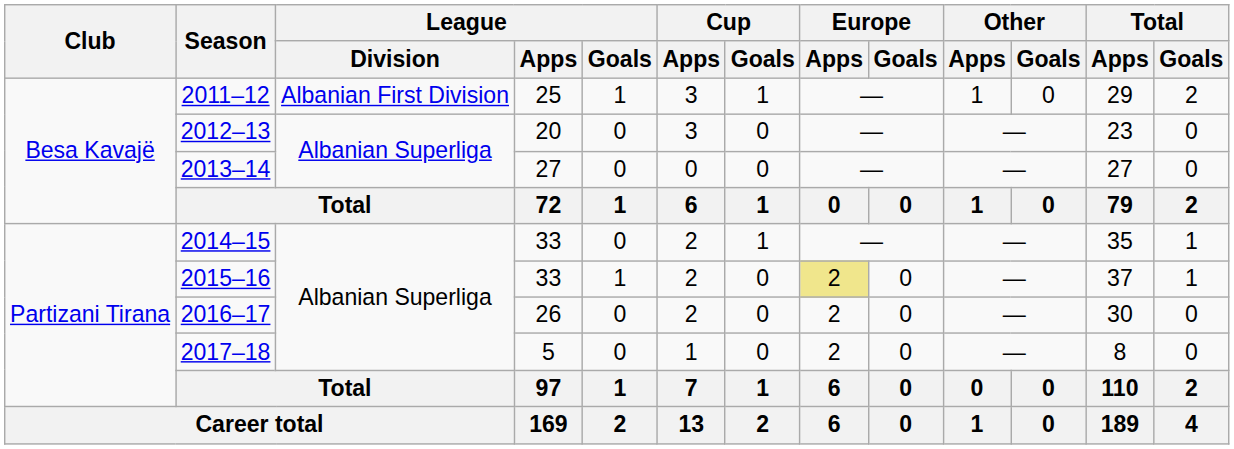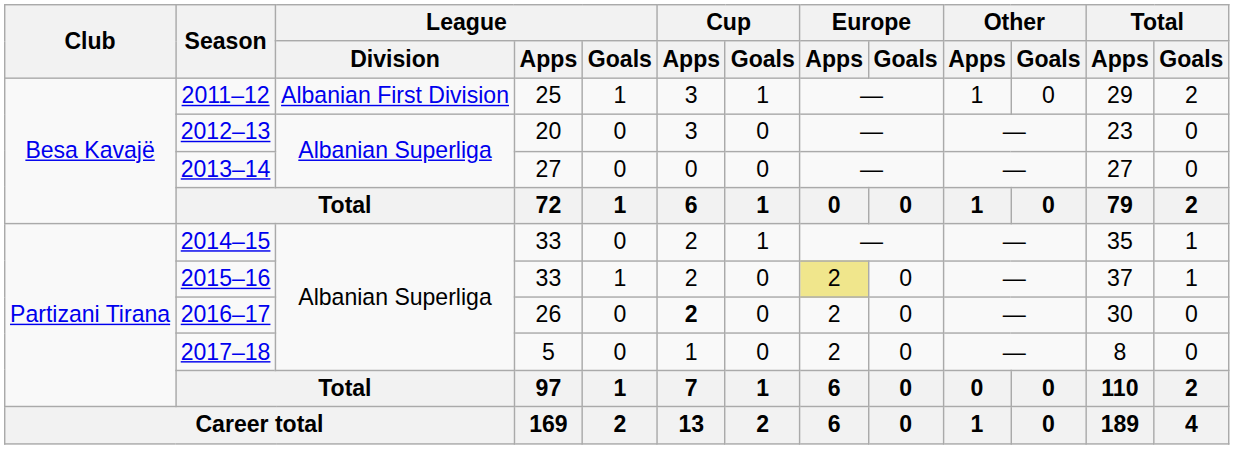(691, 315) normal -> (691, 315) bold
